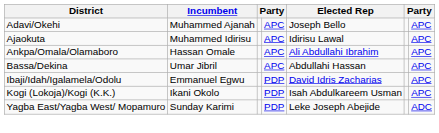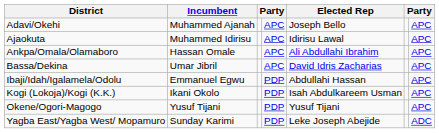(327, 66) Abdullahi Hassan -> (335, 66) David Idris Zacharias
(335, 79) David Idris Zacharias -> (327, 79) Abdullahi Hassan
+ row: (54, 107)
